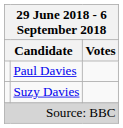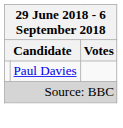- row: (46, 92)
